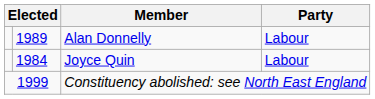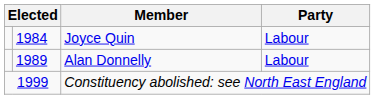rows swapped: (99, 60) <-> (108, 37)
